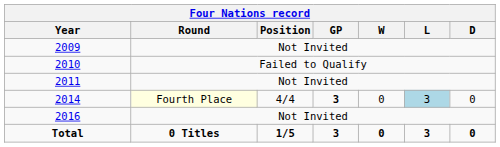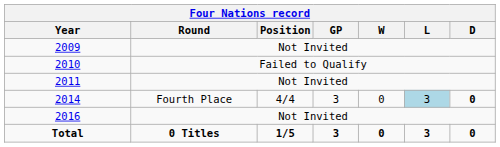(194, 99) lightyellow background -> (194, 99) no background
(336, 99) bold -> (336, 99) normal
(472, 99) normal -> (472, 99) bold
